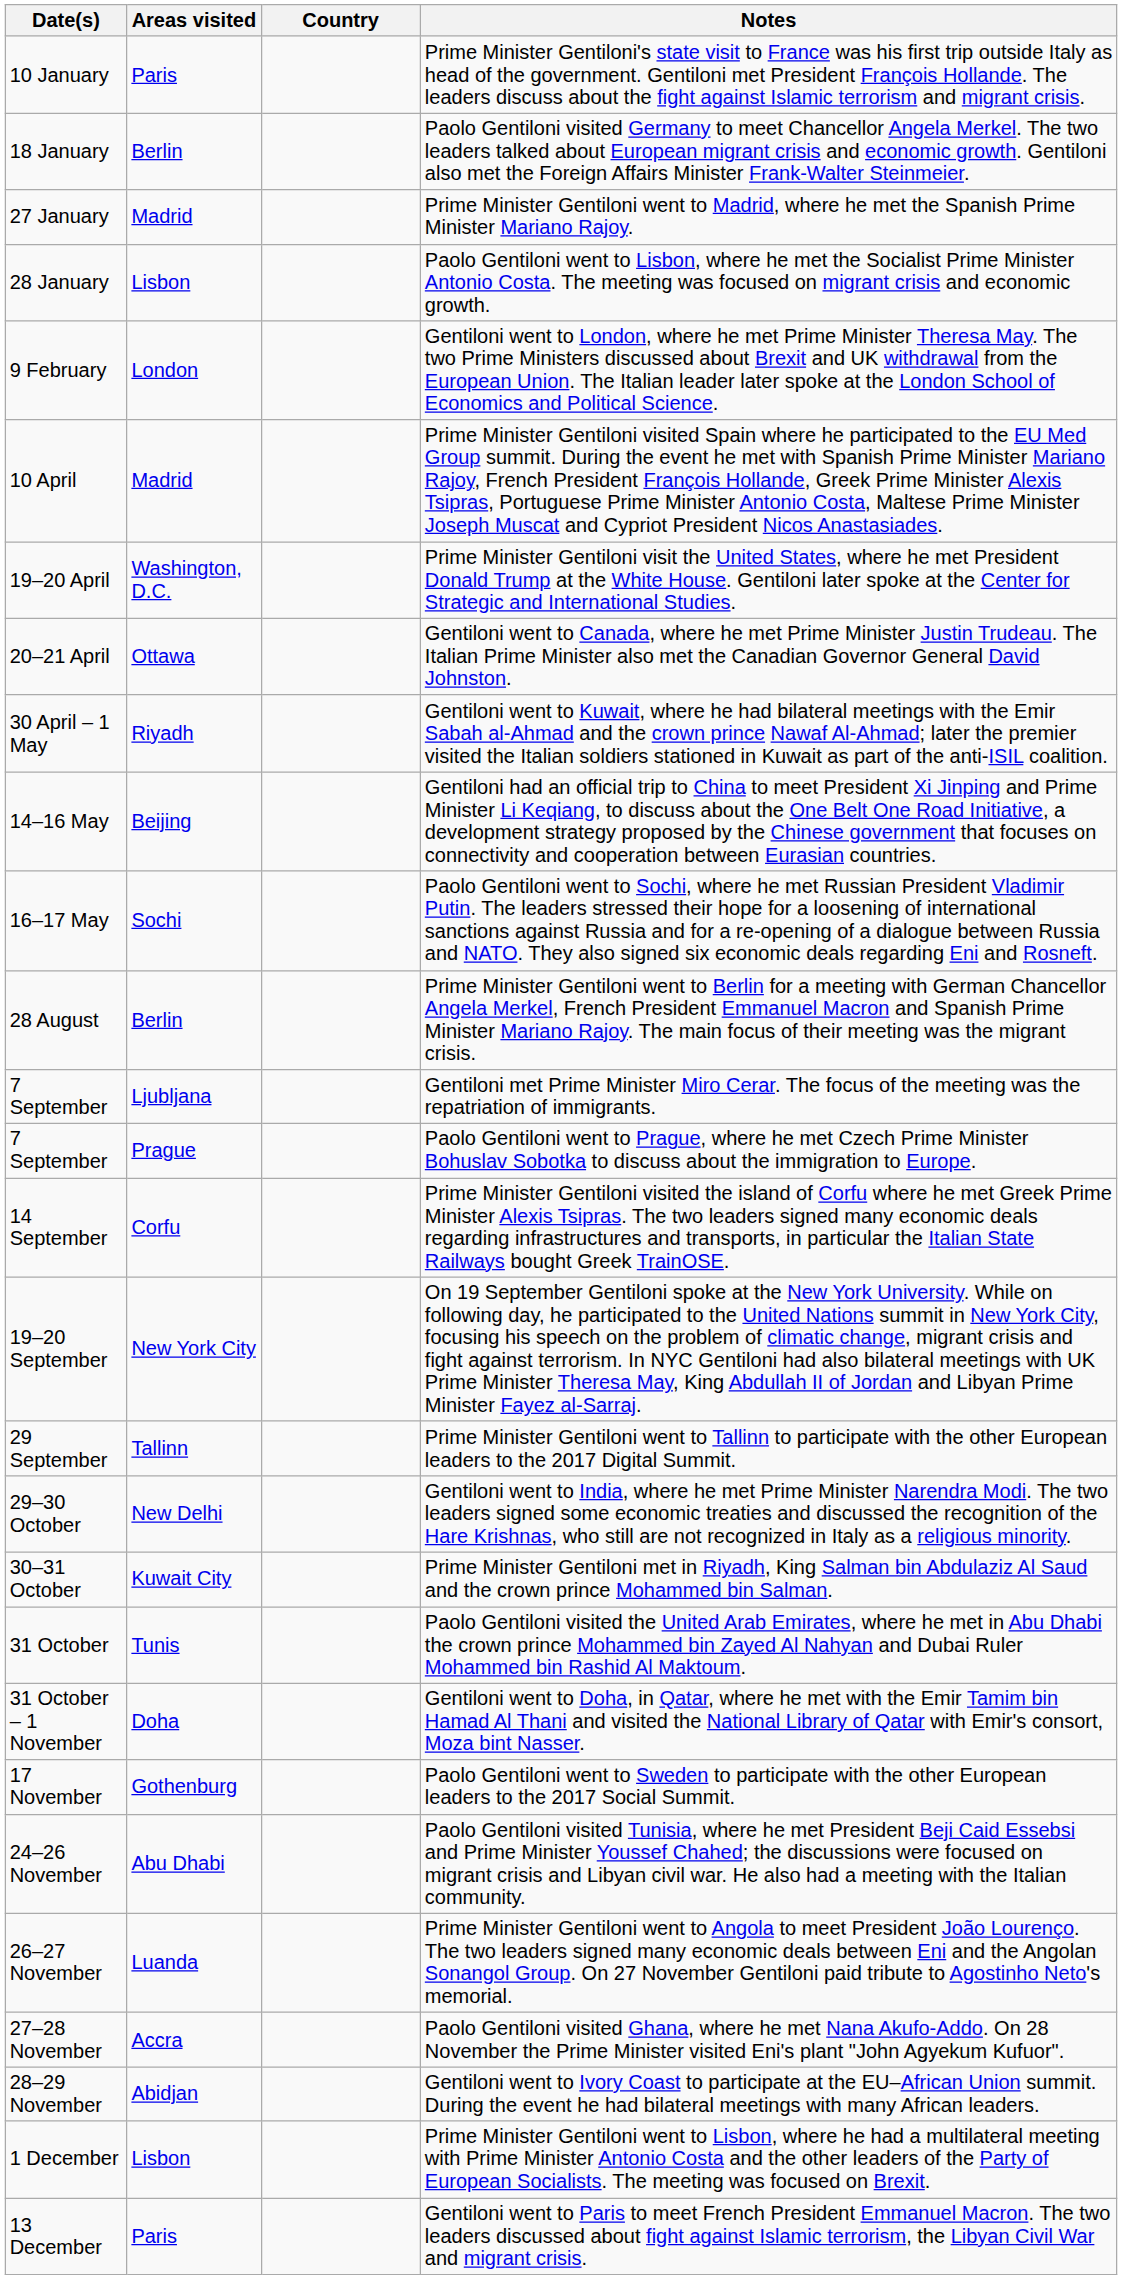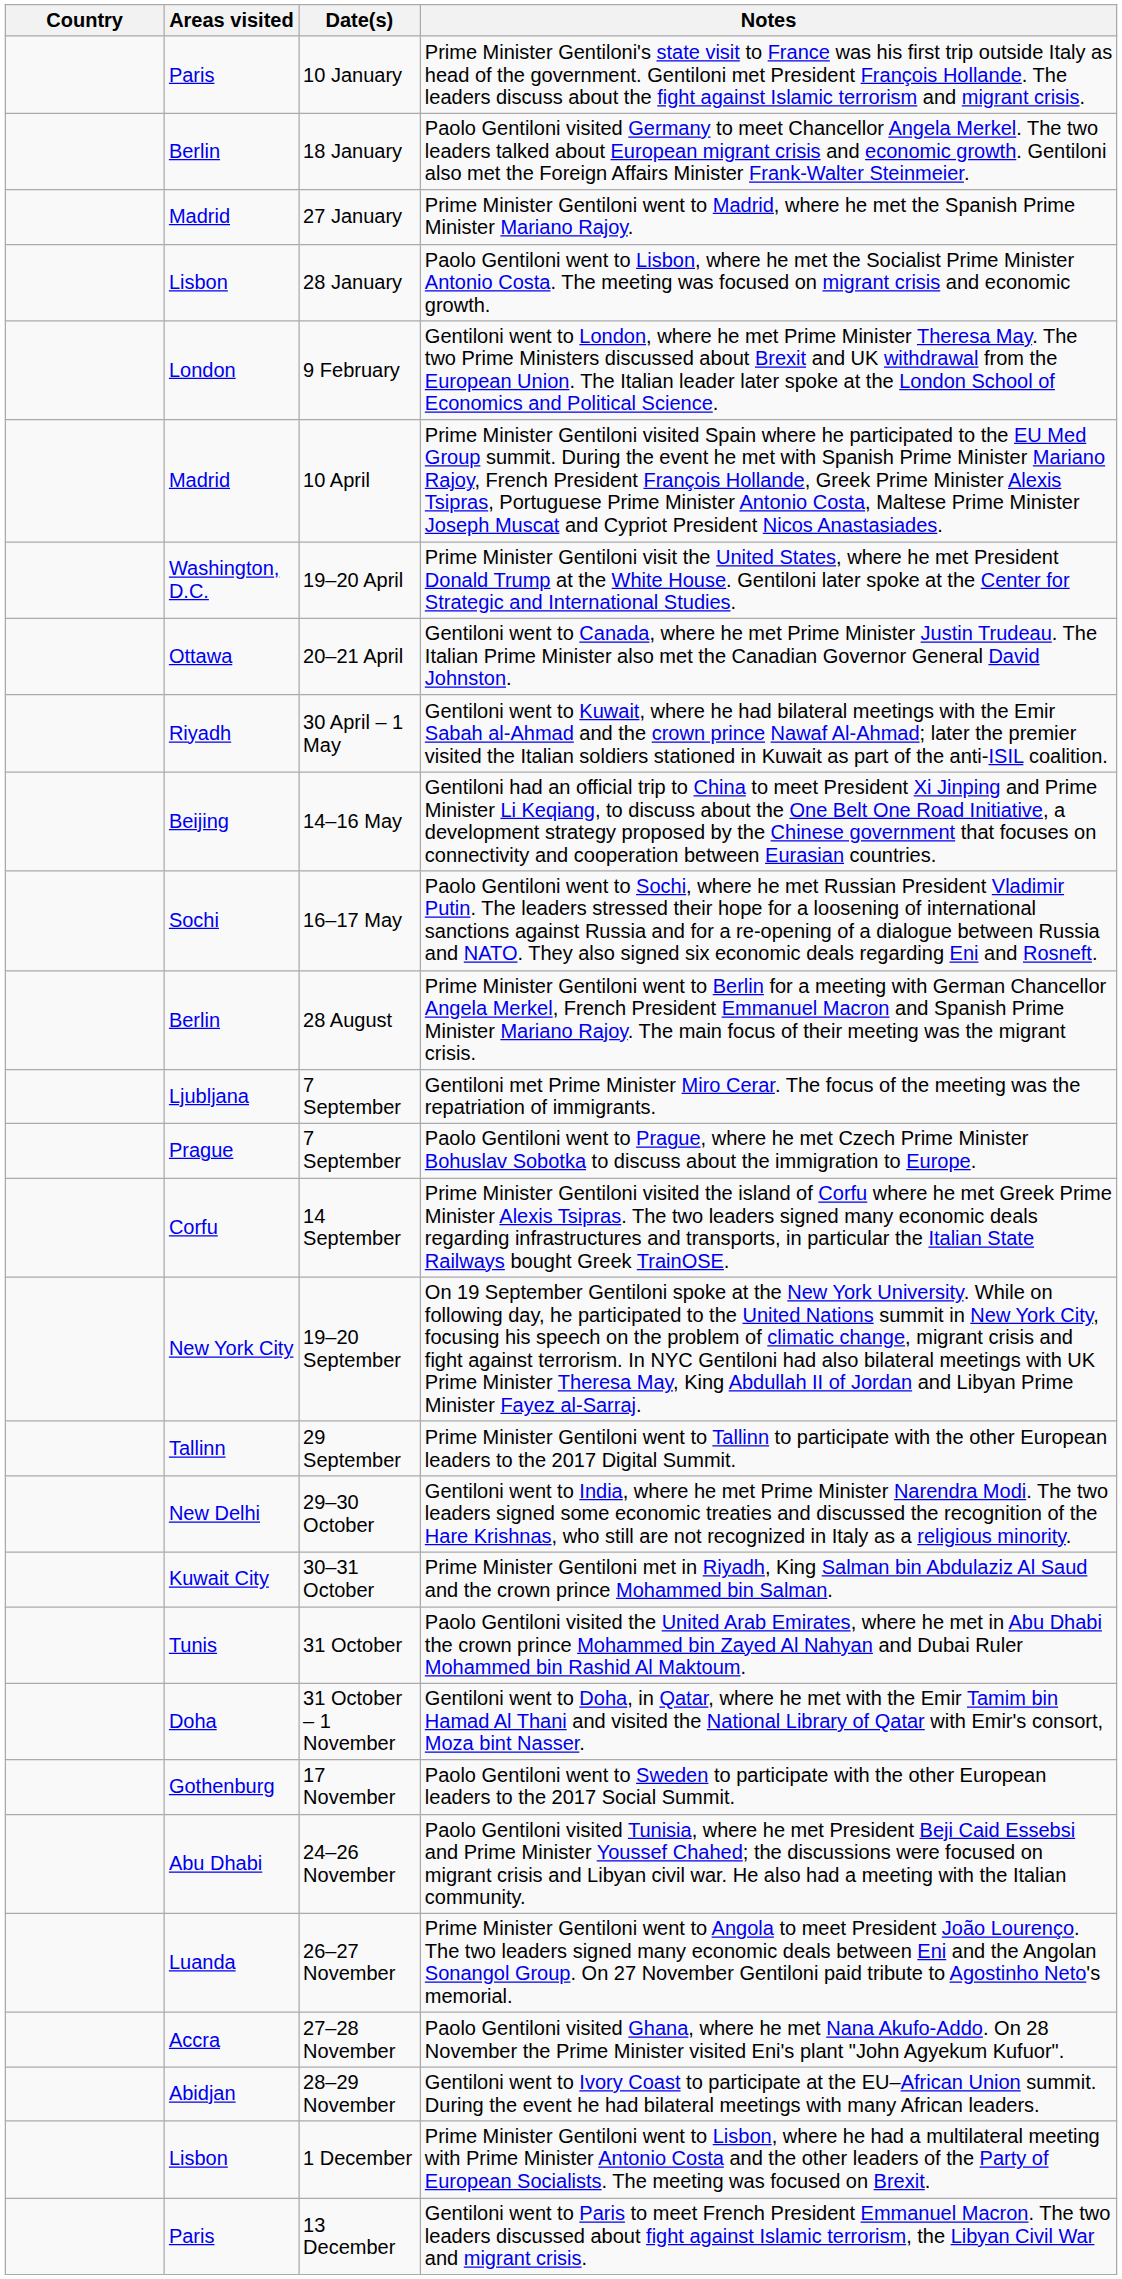columns swapped: (341, 20) <-> (66, 20)
